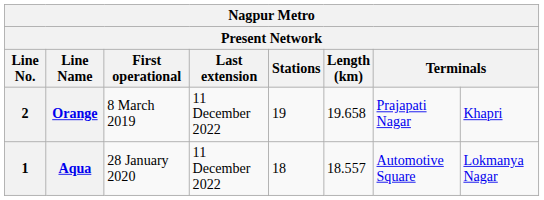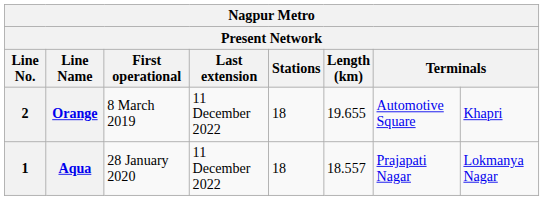(279, 114) 19 -> (279, 114) 18
(346, 114) 19.658 -> (346, 114) 19.655
(402, 114) Prajapati Nagar -> (410, 114) Automotive Square
(410, 168) Automotive Square -> (402, 168) Prajapati Nagar
